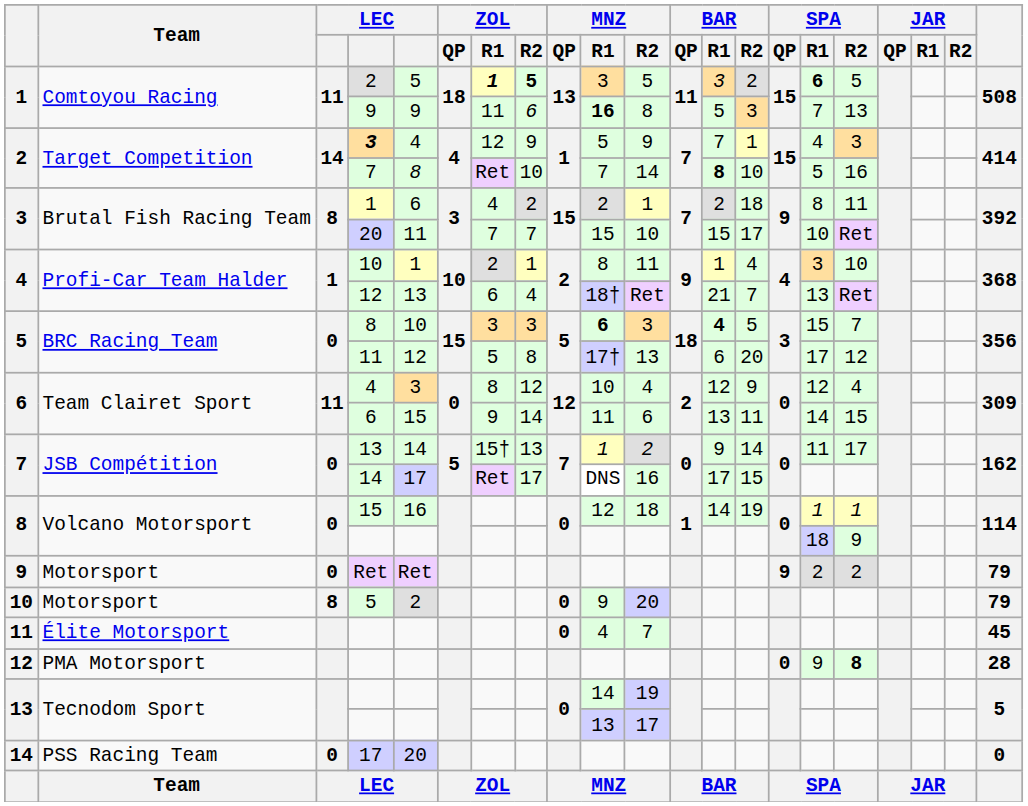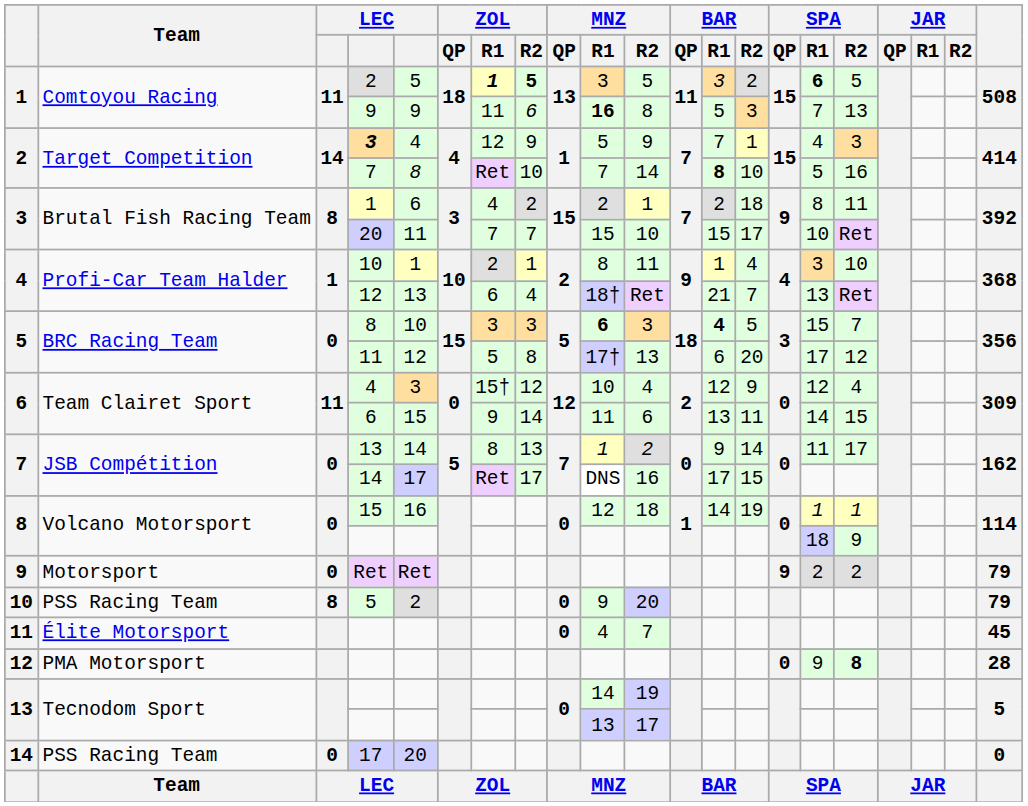(493, 388) 8 -> (493, 388) 15†
(493, 449) 15† -> (493, 449) 8
(101, 602) Motorsport -> (130, 602) PSS Racing Team
